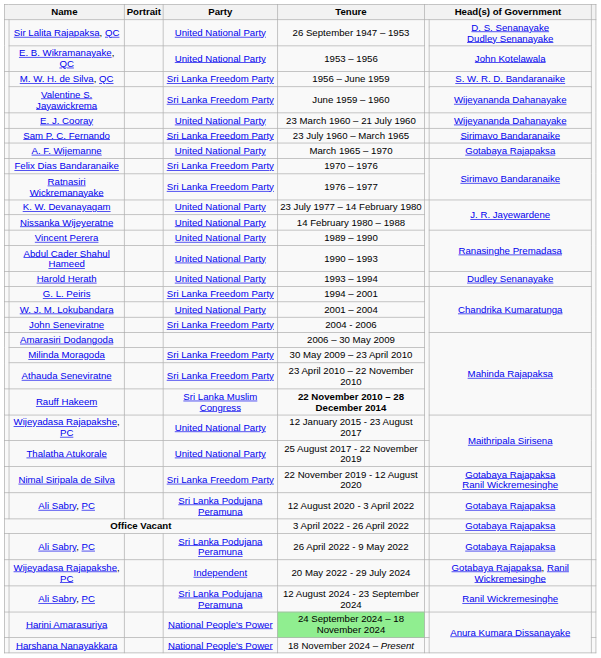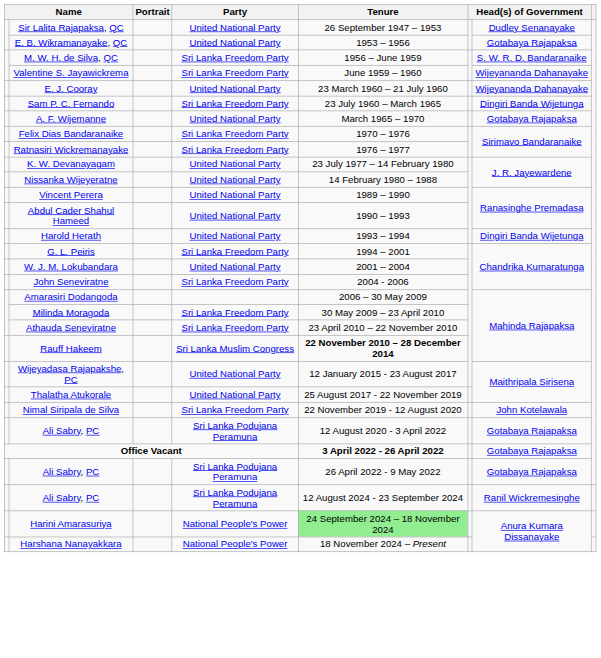(510, 33) D. S. Senanayake Dudley Senanayake -> (532, 28) Dudley Senanayake
(510, 59) John Kotelawala -> (532, 43) Gotabaya Rajapaksa
(510, 136) Sirimavo Bandaranaike -> (532, 104) Dingiri Banda Wijetunga
(510, 279) Dudley Senanayake -> (532, 236) Dingiri Banda Wijetunga
(510, 480) Gotabaya Rajapaksa Ranil Wickremesinghe -> (532, 410) John Kotelawala
(351, 527) normal -> (383, 452) bold
- row: (67, 573)
